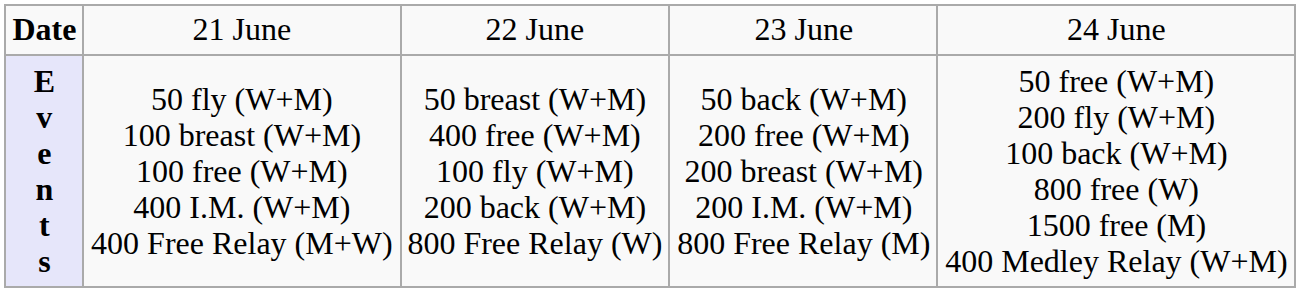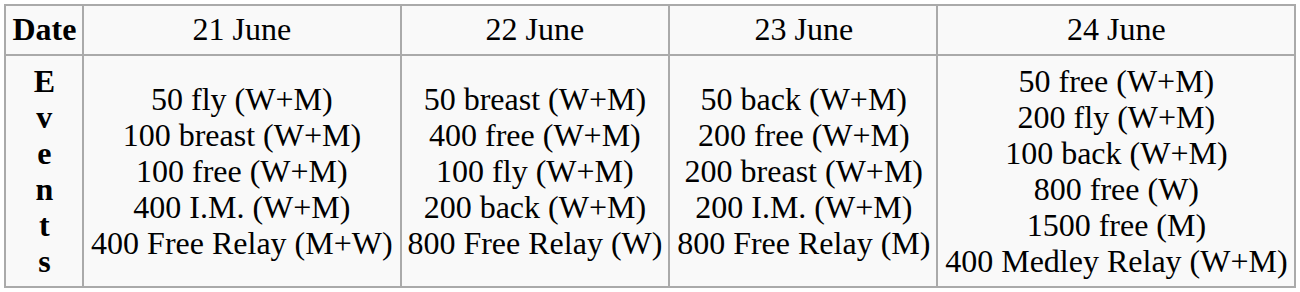(44, 170) lavender background -> (44, 170) no background
